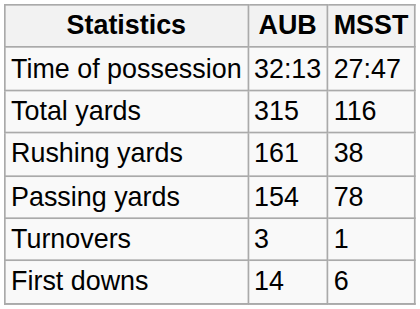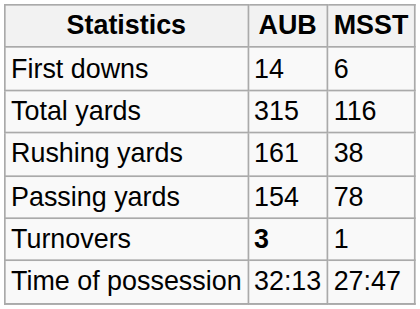rows swapped: (80, 281) <-> (126, 68)
(261, 238) normal -> (261, 238) bold
